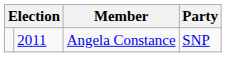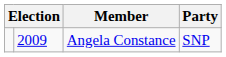(32, 39) 2011 -> (32, 39) 2009
